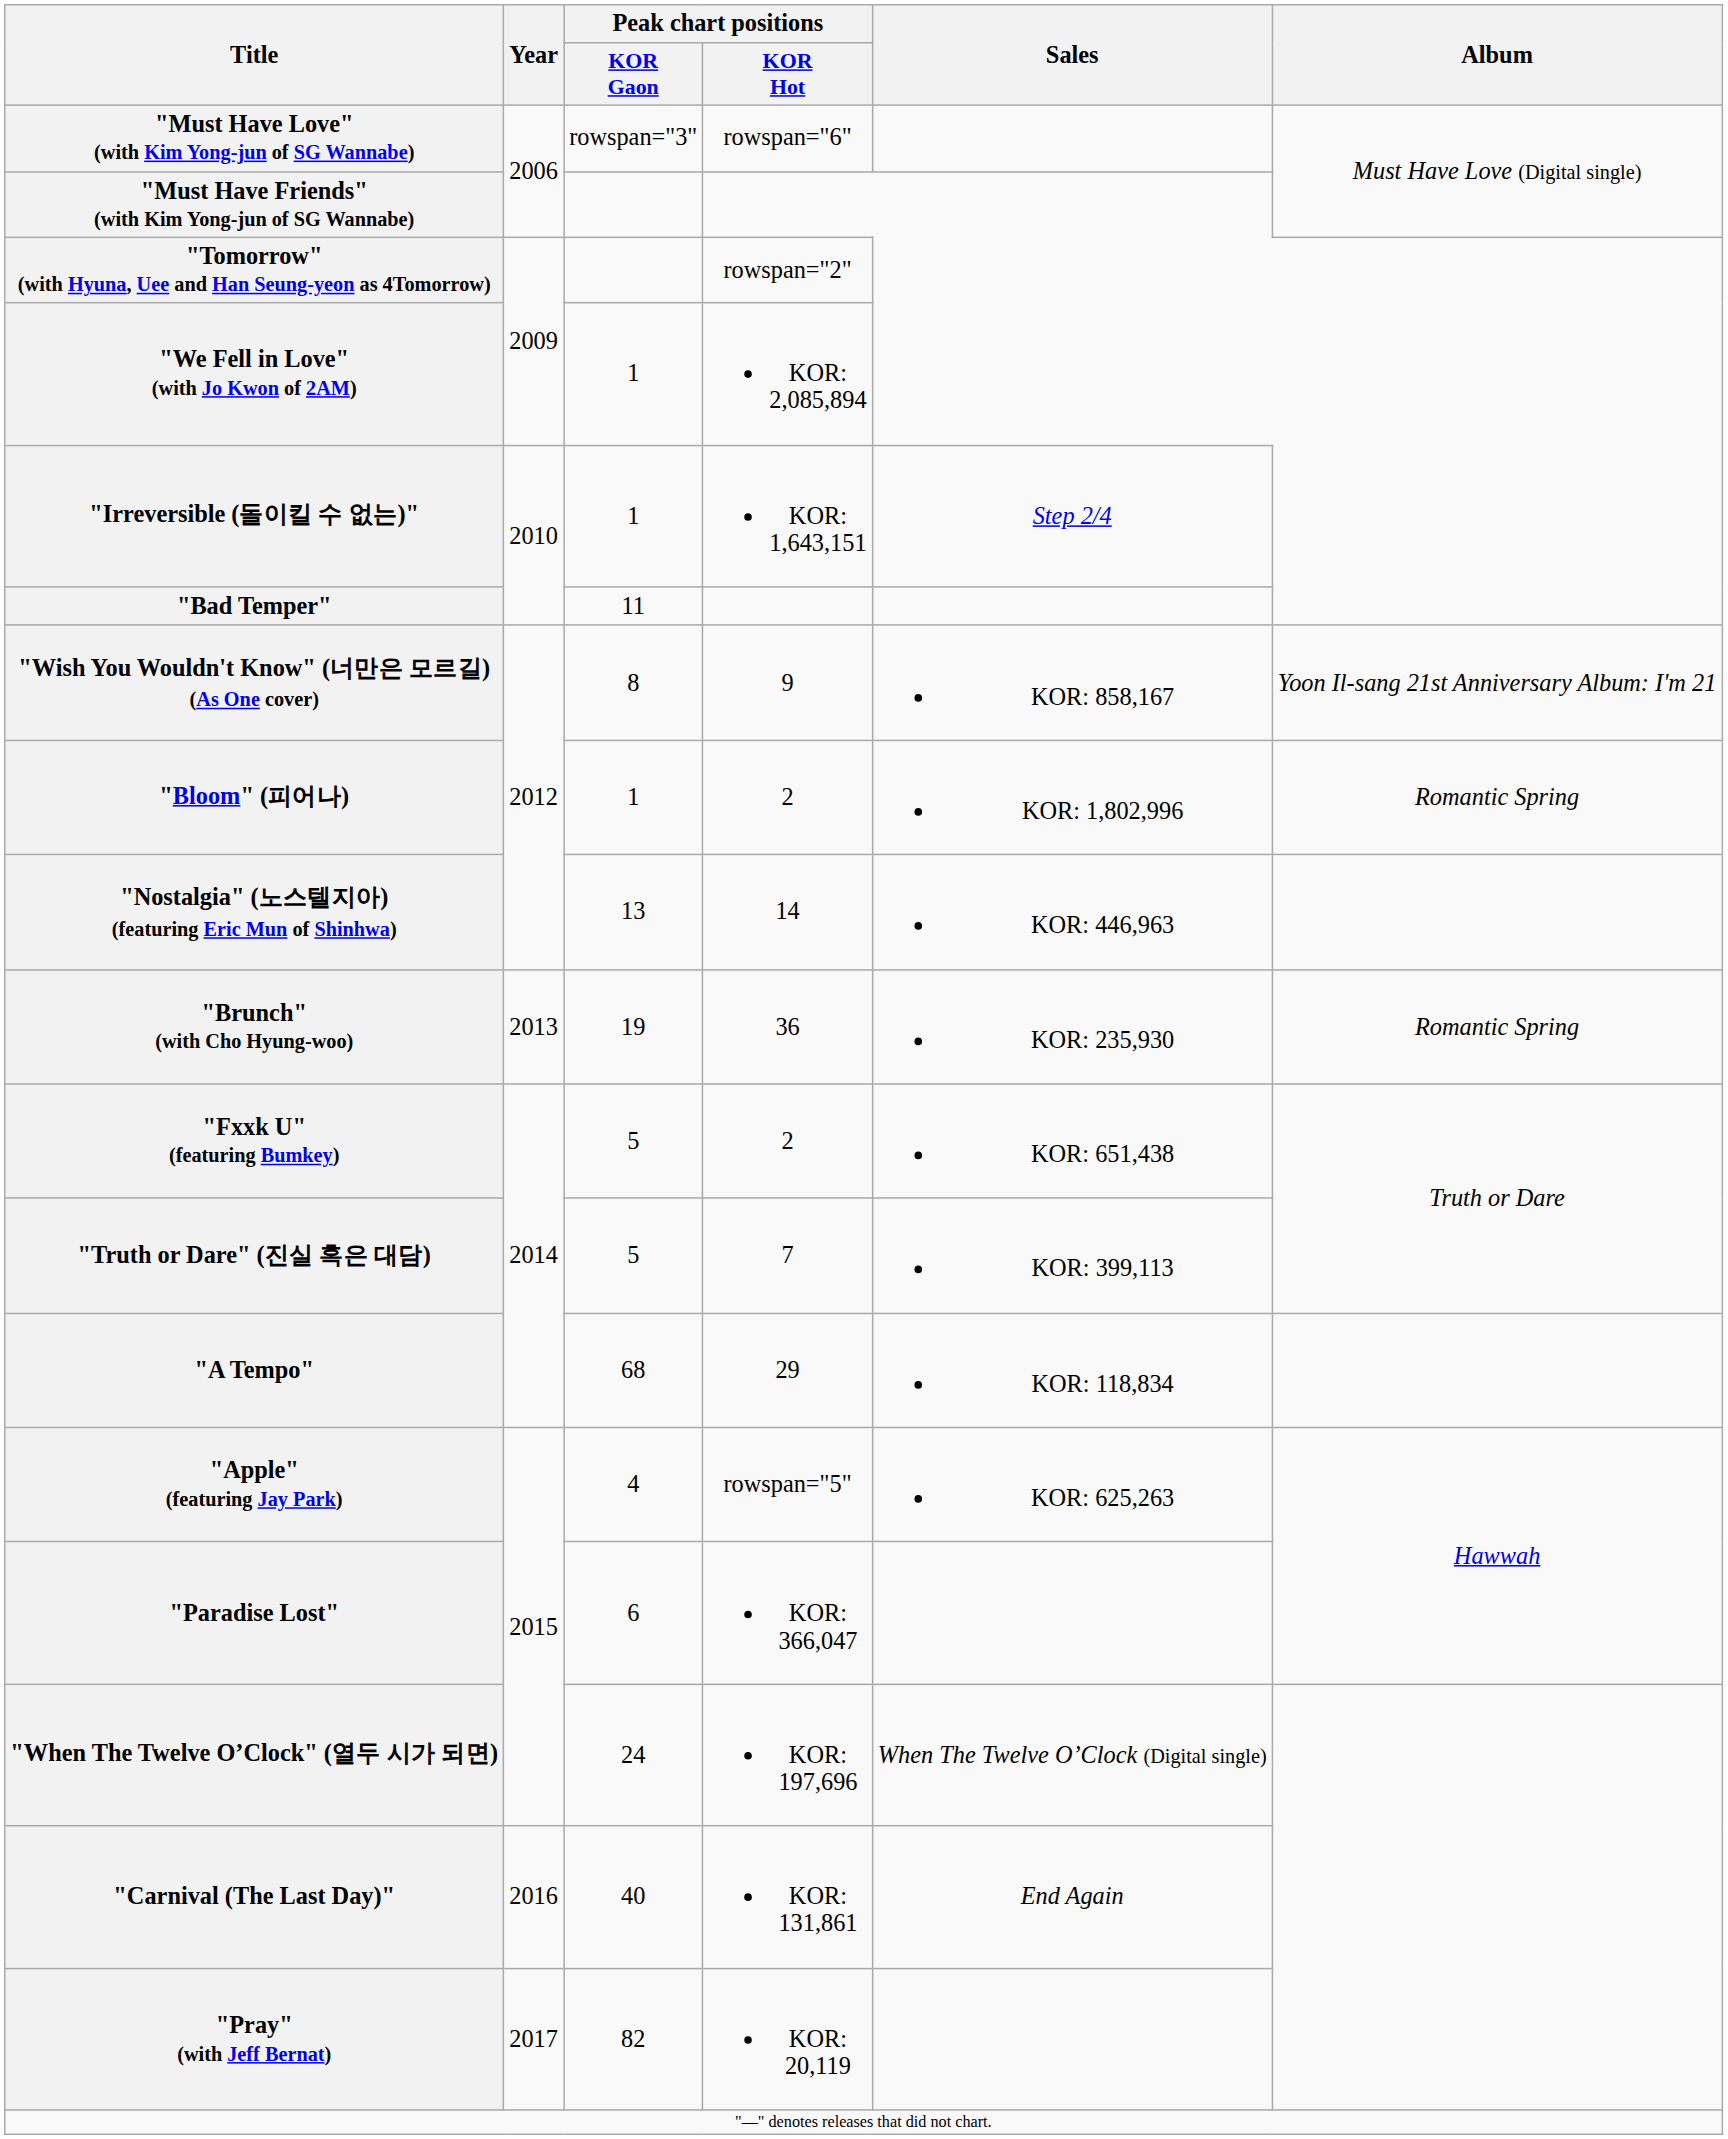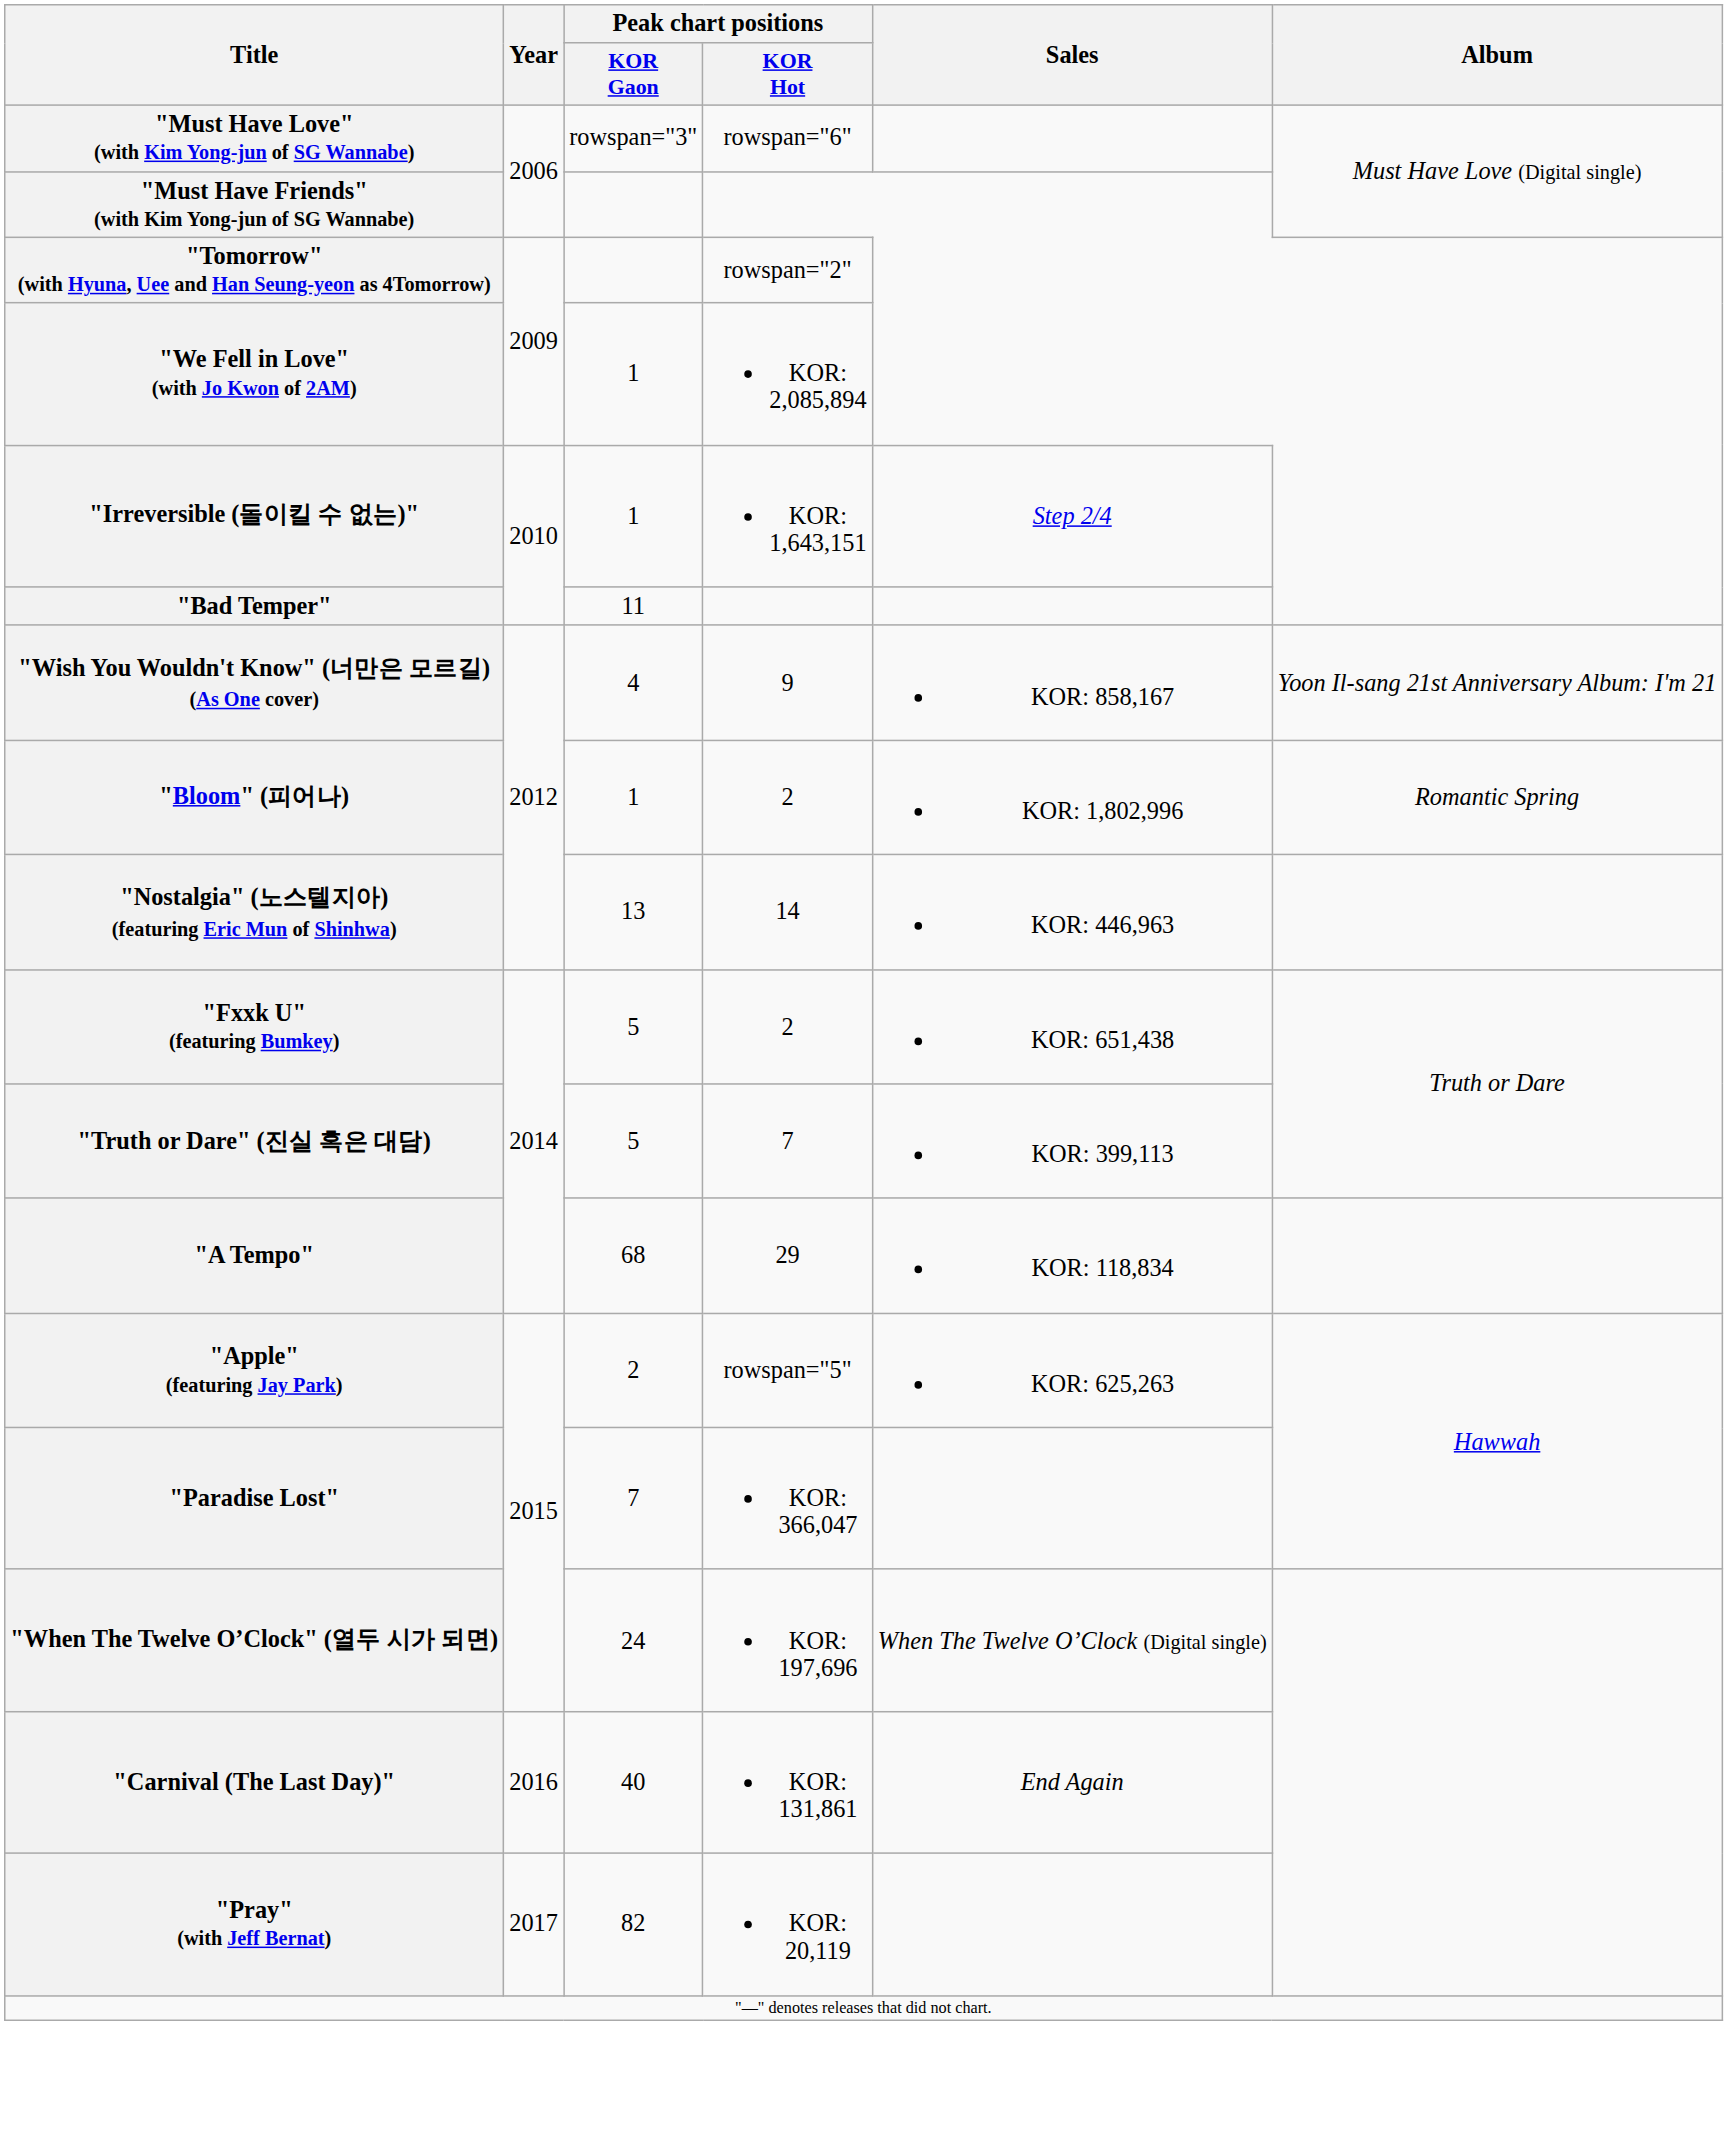(633, 682) 8 -> (633, 682) 4
- row: (254, 1026)
(633, 1484) 4 -> (633, 1369) 2
(633, 1612) 6 -> (633, 1498) 7
